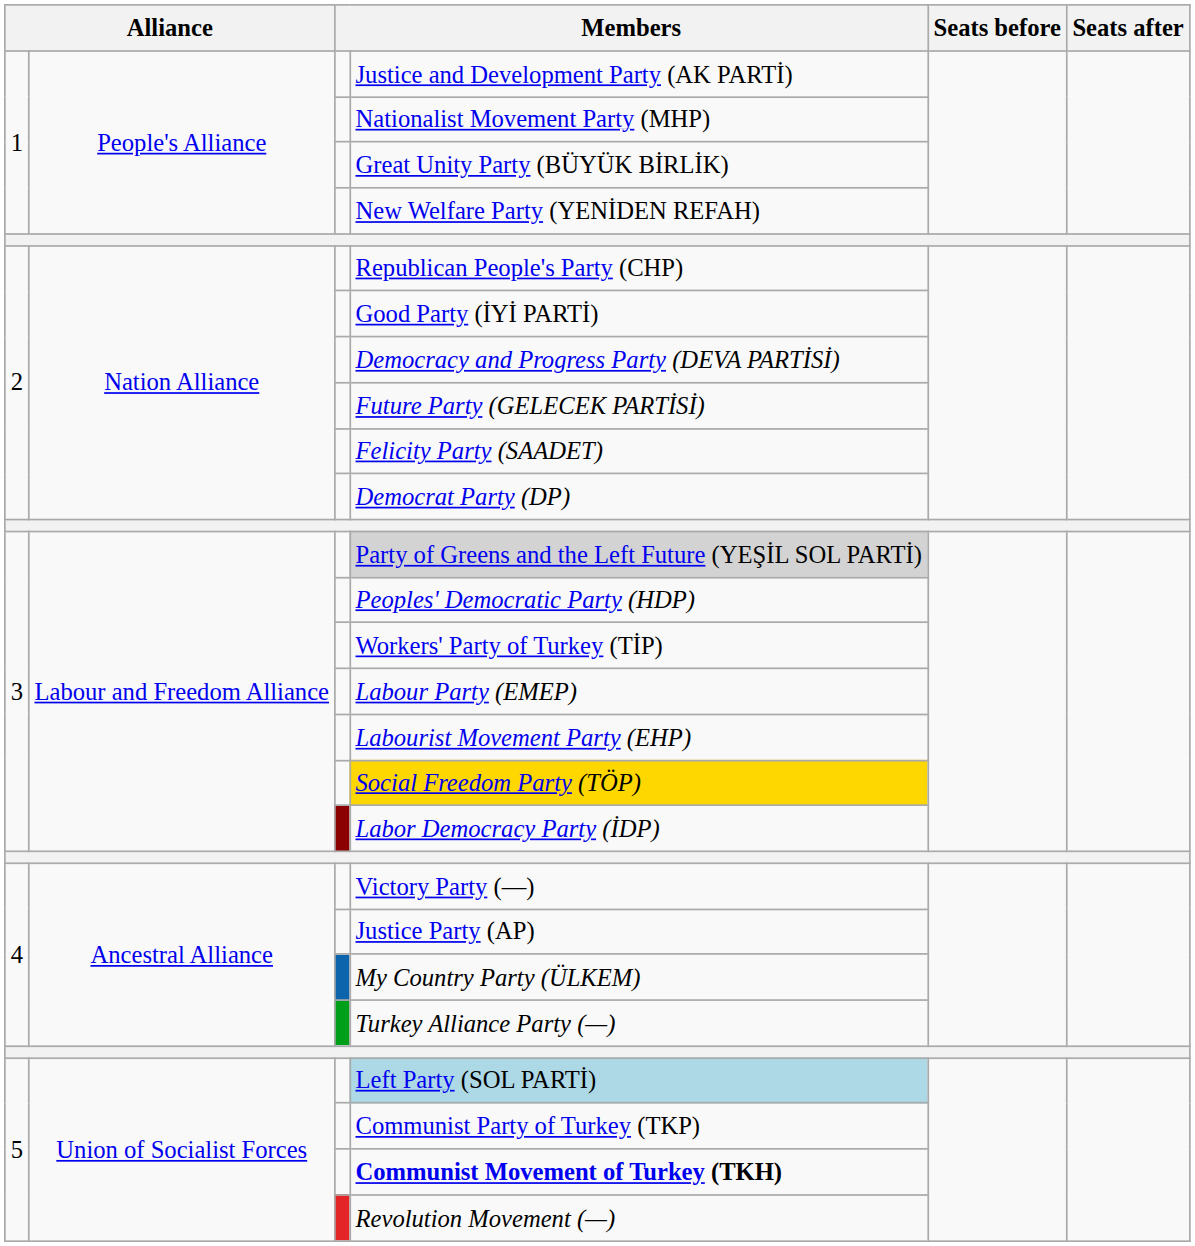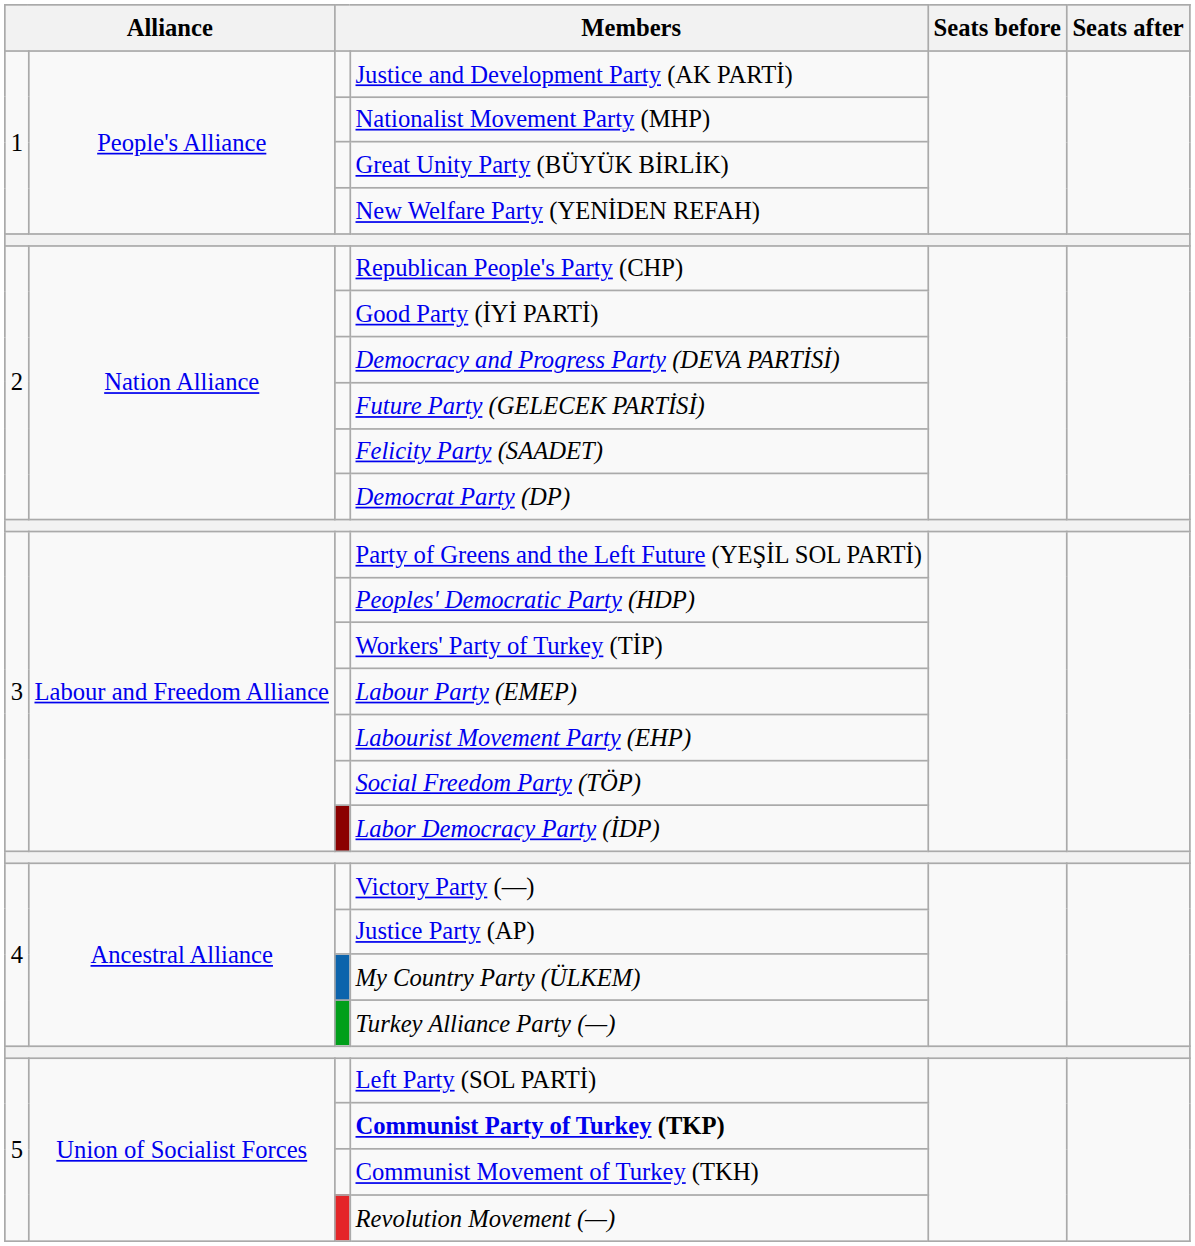(639, 554) lightgrey background -> (639, 554) no background
(498, 783) gold background -> (498, 783) no background
(476, 1081) lightblue background -> (476, 1081) no background
(528, 1126) normal -> (540, 1126) bold
(569, 1172) bold -> (557, 1172) normal
